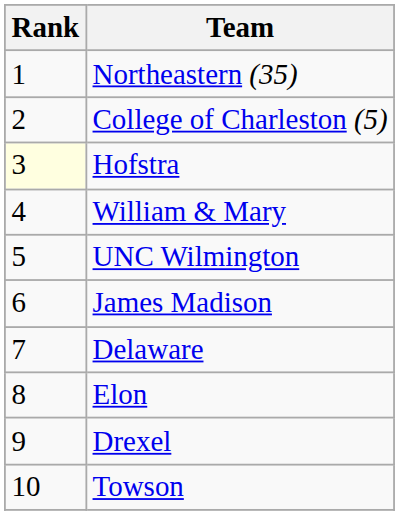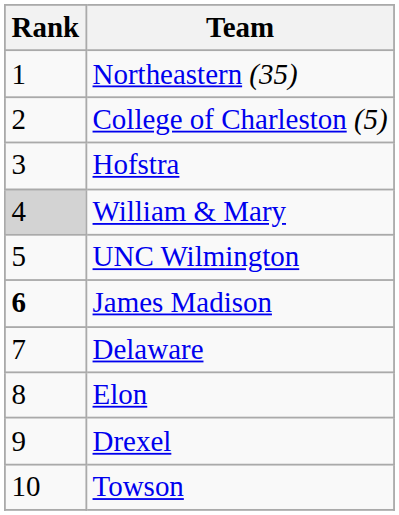(19, 165) lightyellow background -> (19, 165) no background
(19, 211) no background -> (19, 211) lightgrey background
(19, 303) normal -> (19, 303) bold
